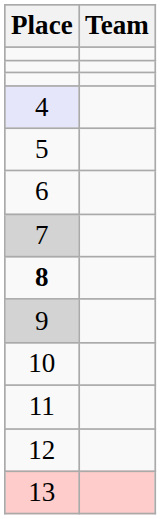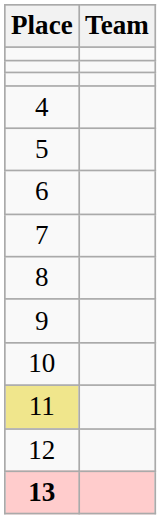(42, 106) lavender background -> (42, 106) no background
(42, 234) lightgrey background -> (42, 234) no background
(42, 277) bold -> (42, 277) normal
(42, 320) lightgrey background -> (42, 320) no background
(42, 406) no background -> (42, 406) khaki background
(42, 492) normal -> (42, 492) bold
